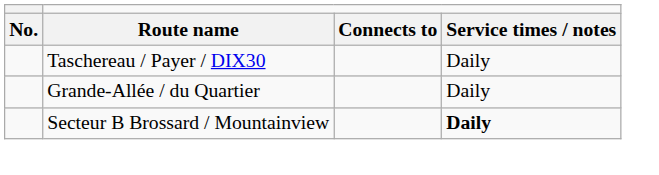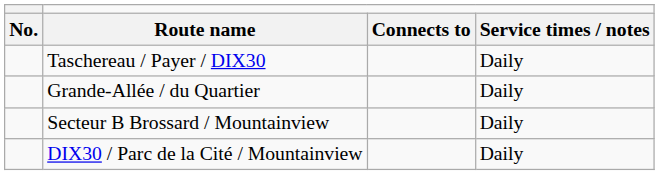(469, 122) bold -> (502, 122) normal
+ row: (205, 154)
